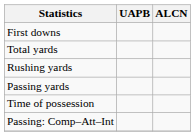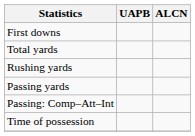rows swapped: (60, 121) <-> (51, 103)
